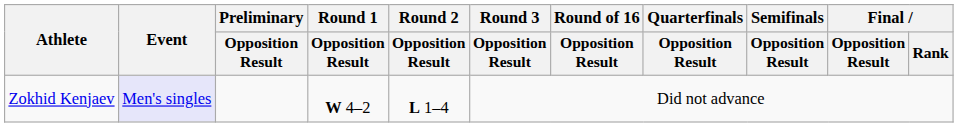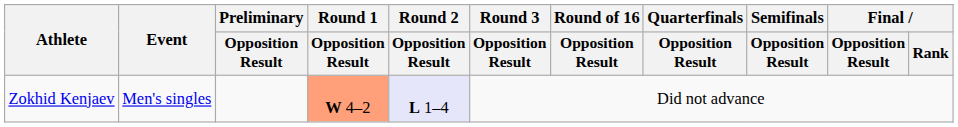(167, 99) lavender background -> (167, 99) no background
(348, 108) no background -> (348, 108) lightsalmon background
(429, 108) no background -> (429, 108) lavender background
